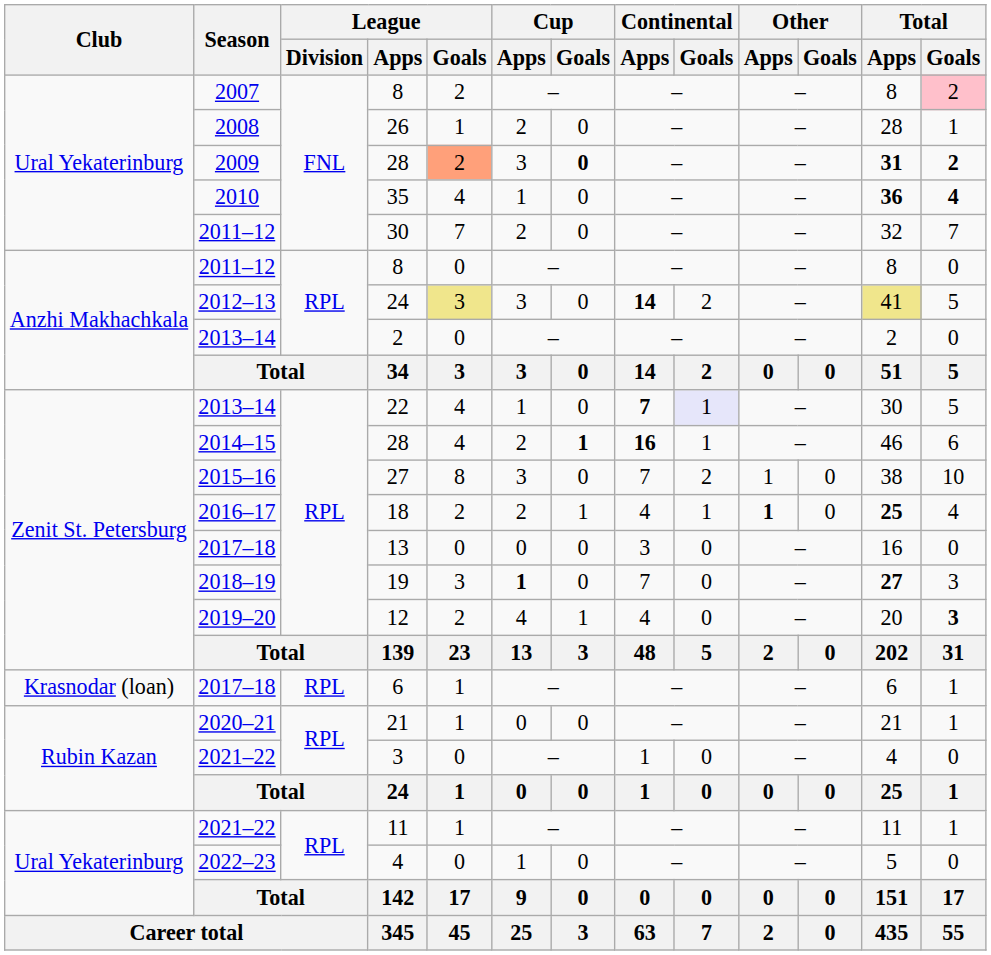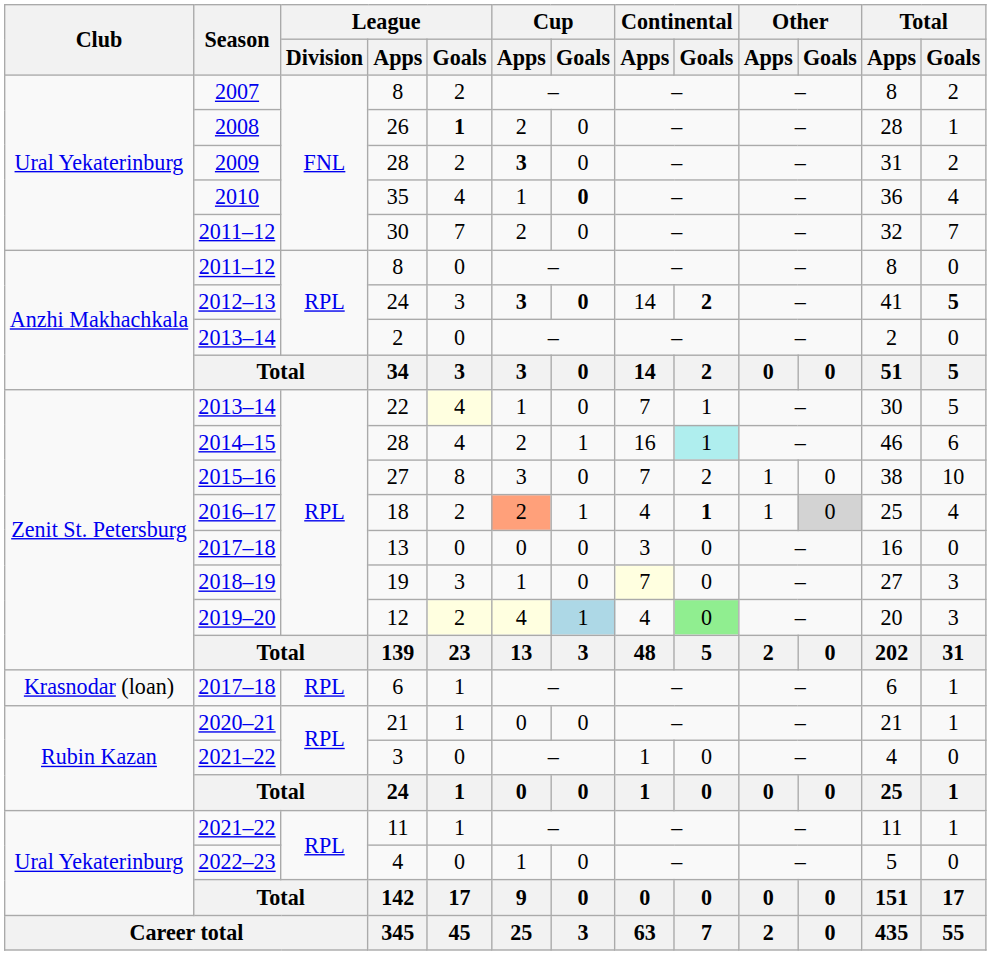(953, 92) pink background -> (953, 92) no background
(460, 127) normal -> (460, 127) bold
(460, 162) lightsalmon background -> (460, 162) no background
(521, 162) normal -> (521, 162) bold
(583, 162) bold -> (583, 162) normal
(892, 162) bold -> (892, 162) normal
(953, 162) bold -> (953, 162) normal
(583, 197) normal -> (583, 197) bold
(892, 197) bold -> (892, 197) normal
(953, 197) bold -> (953, 197) normal
(460, 302) khaki background -> (460, 302) no background
(521, 302) normal -> (521, 302) bold
(583, 302) normal -> (583, 302) bold
(645, 302) bold -> (645, 302) normal
(706, 302) normal -> (706, 302) bold
(892, 302) khaki background -> (892, 302) no background
(953, 302) normal -> (953, 302) bold
(460, 407) no background -> (460, 407) lightyellow background
(645, 407) bold -> (645, 407) normal
(706, 407) lavender background -> (706, 407) no background
(583, 442) bold -> (583, 442) normal
(645, 442) bold -> (645, 442) normal
(706, 442) no background -> (706, 442) paleturquoise background
(521, 512) no background -> (521, 512) lightsalmon background
(706, 512) normal -> (706, 512) bold
(768, 512) bold -> (768, 512) normal
(830, 512) no background -> (830, 512) lightgrey background
(892, 512) bold -> (892, 512) normal
(521, 582) bold -> (521, 582) normal
(645, 582) no background -> (645, 582) lightyellow background
(892, 582) bold -> (892, 582) normal
(460, 617) no background -> (460, 617) lightyellow background
(521, 617) no background -> (521, 617) lightyellow background
(583, 617) no background -> (583, 617) lightblue background
(706, 617) no background -> (706, 617) lightgreen background
(953, 617) bold -> (953, 617) normal
